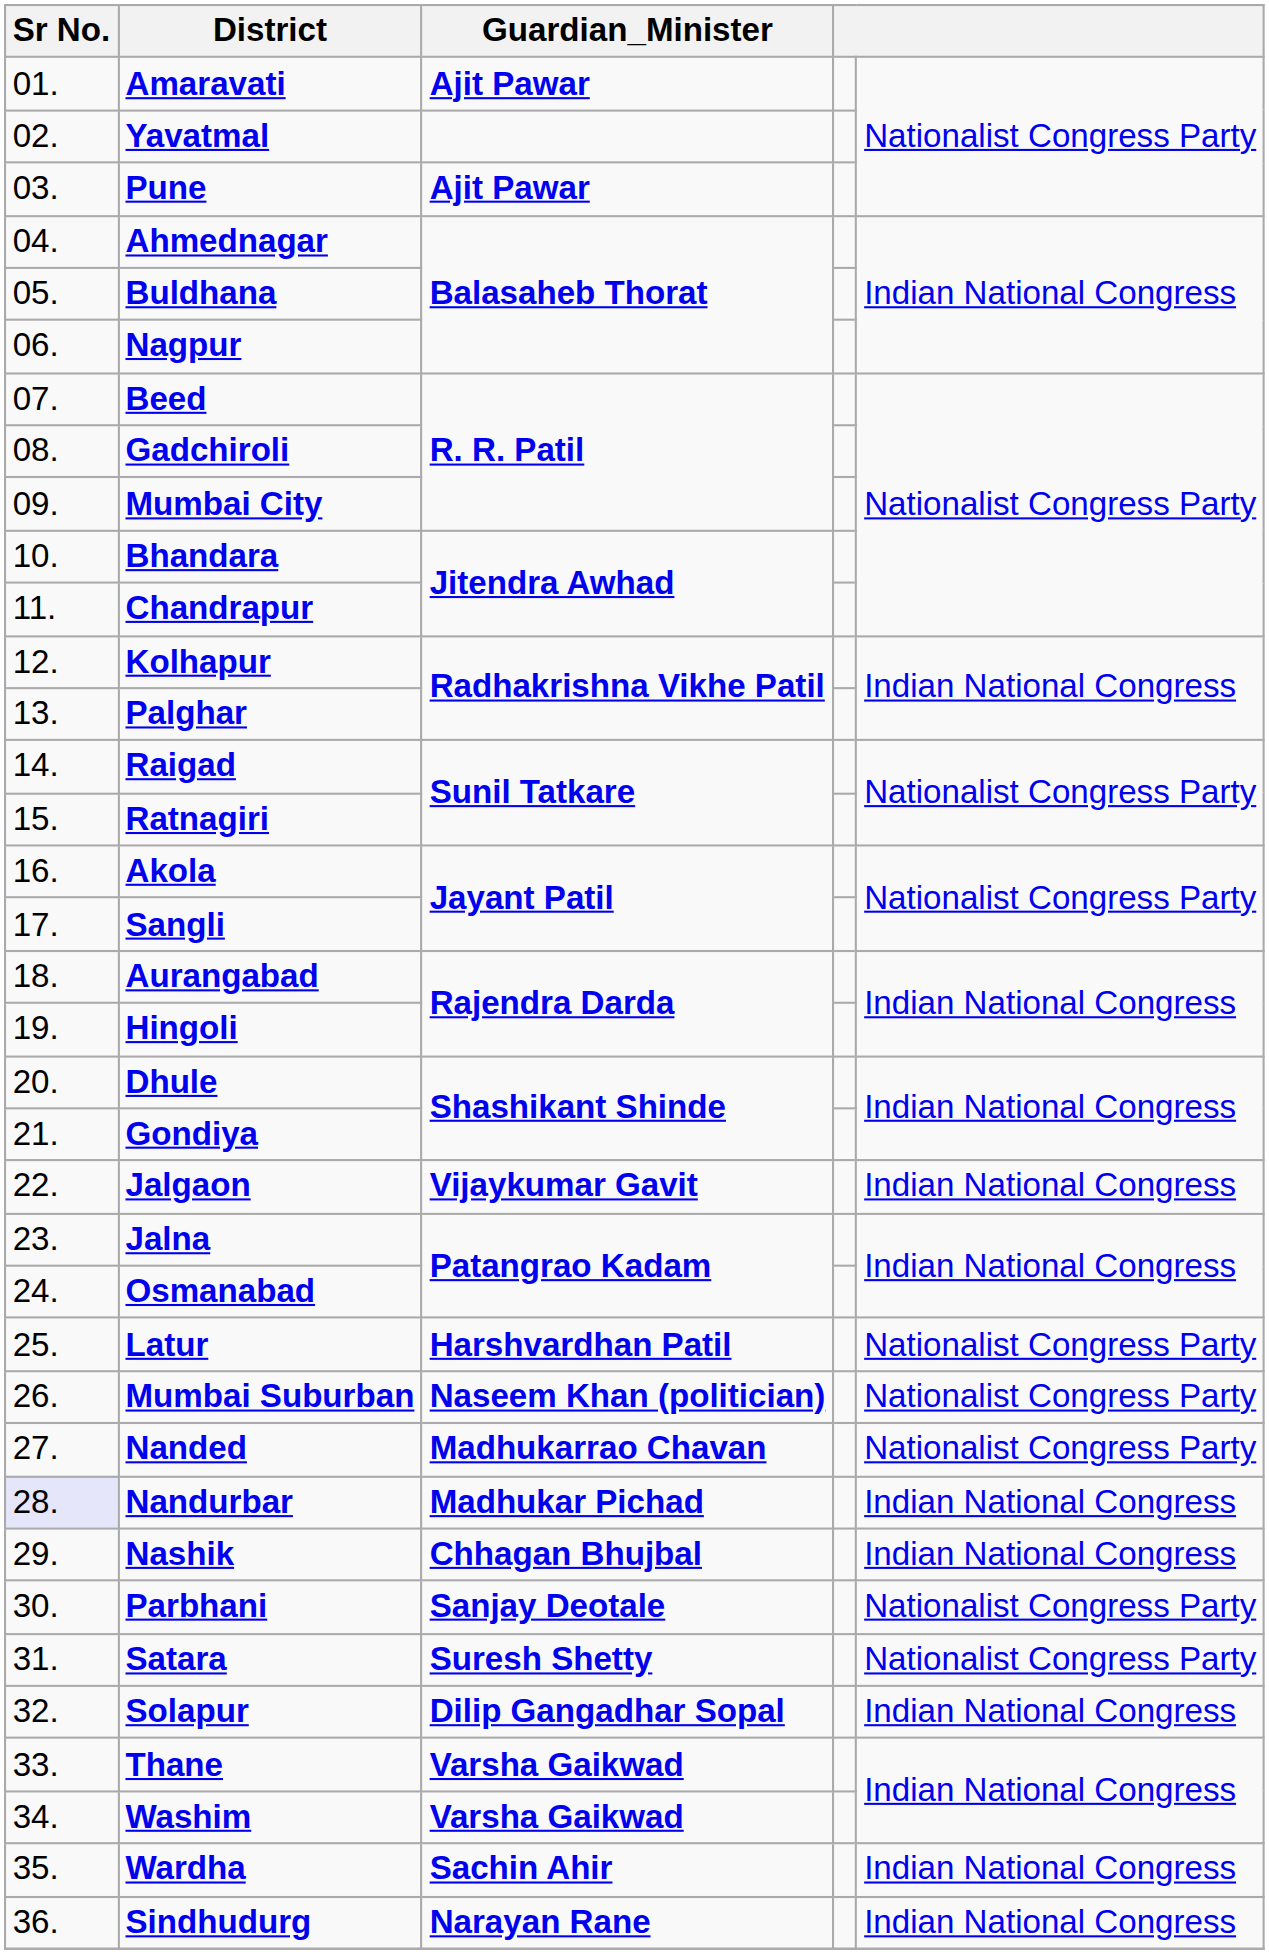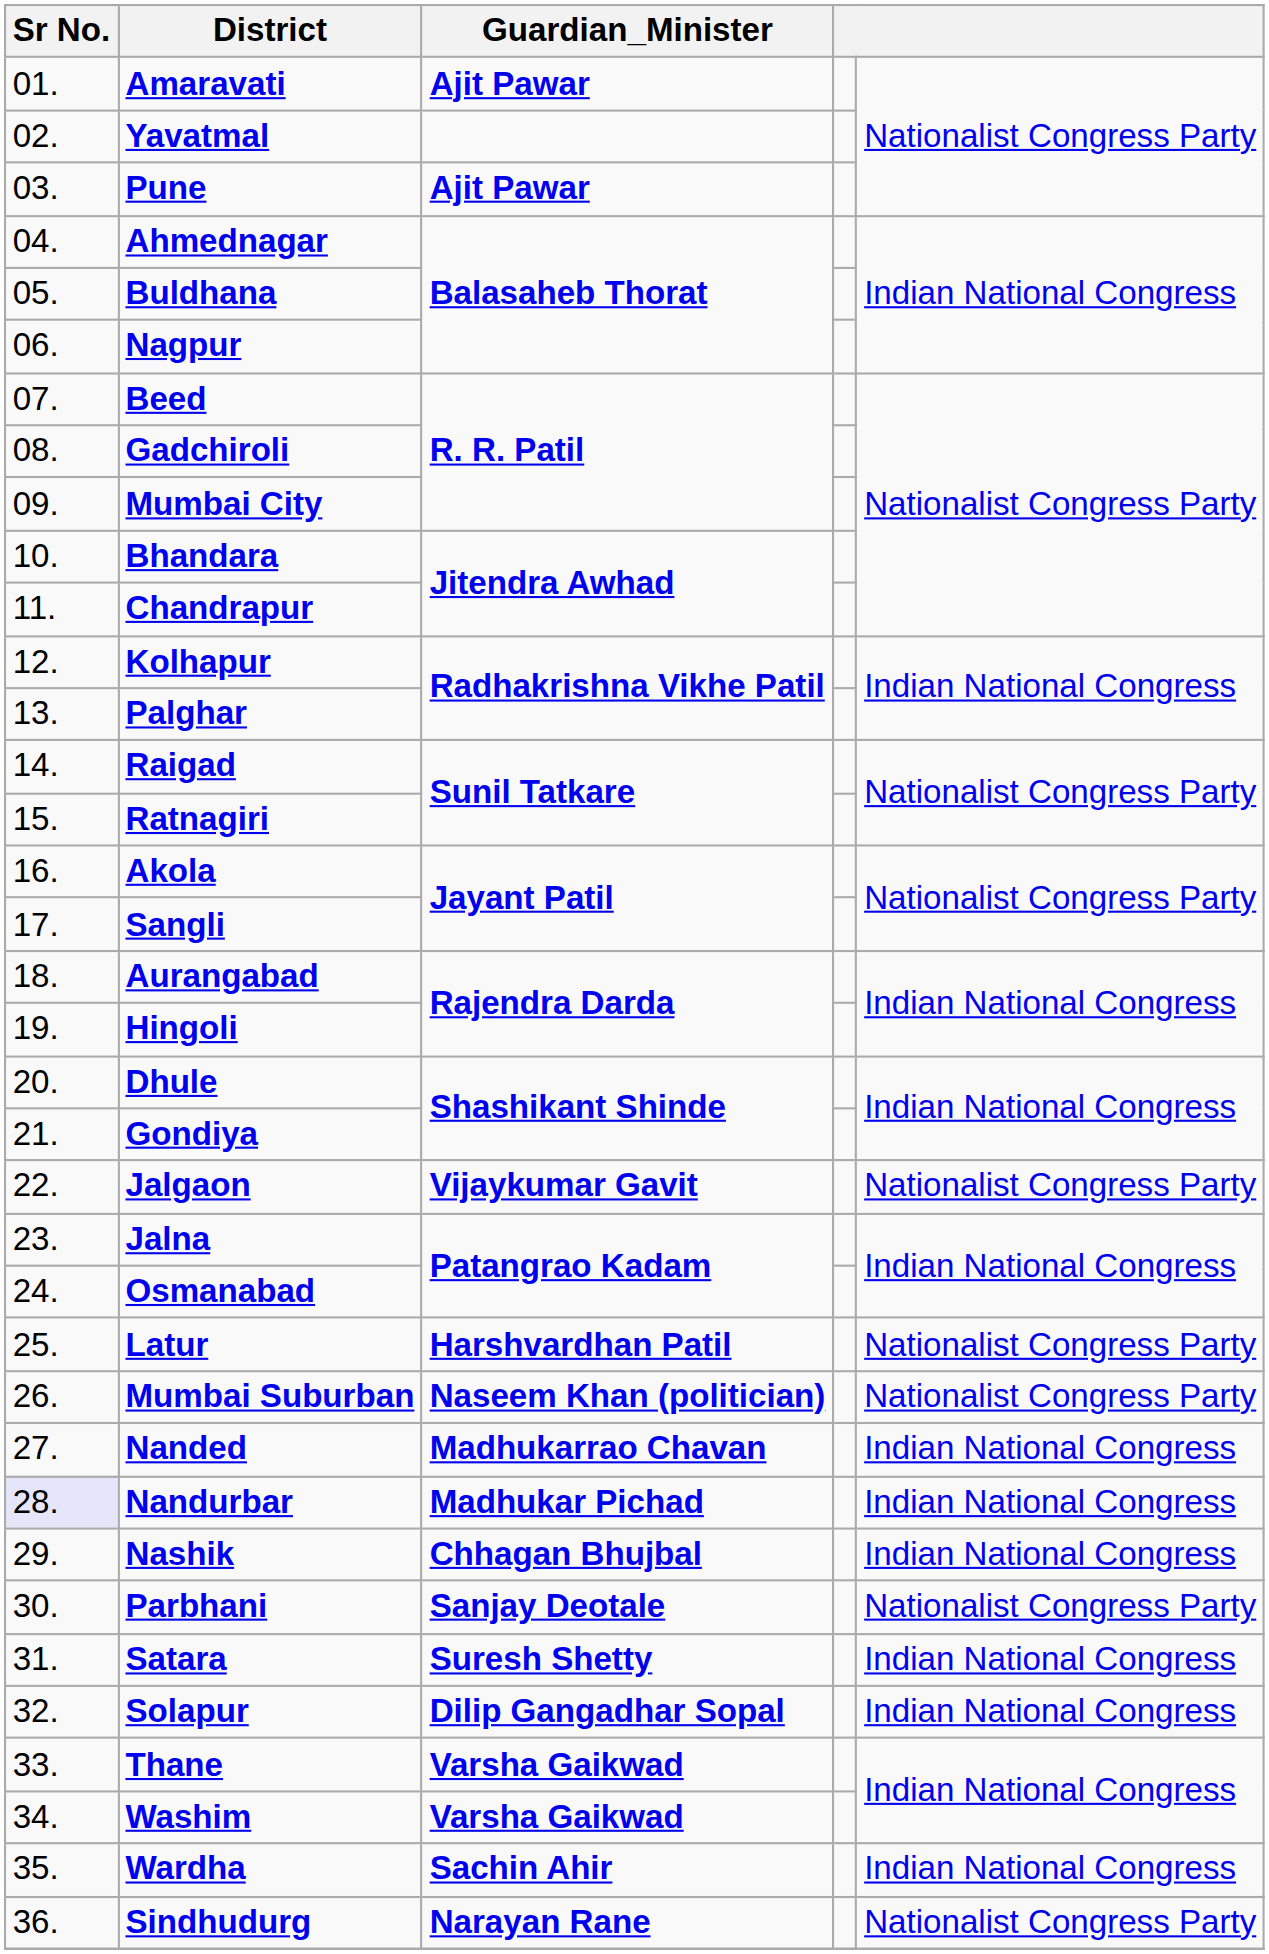(1050, 1186) Indian National Congress -> (1060, 1186) Nationalist Congress Party
(1060, 1448) Nationalist Congress Party -> (1050, 1448) Indian National Congress
(1060, 1659) Nationalist Congress Party -> (1050, 1659) Indian National Congress
(1050, 1921) Indian National Congress -> (1060, 1921) Nationalist Congress Party
